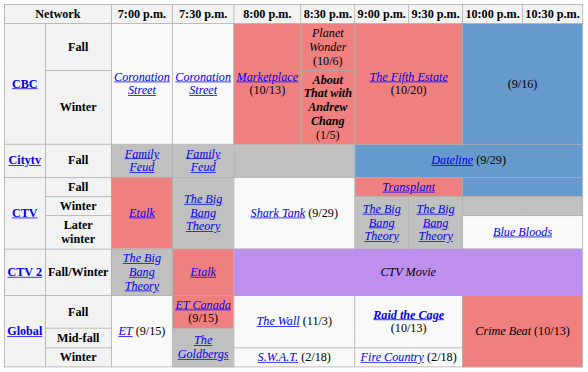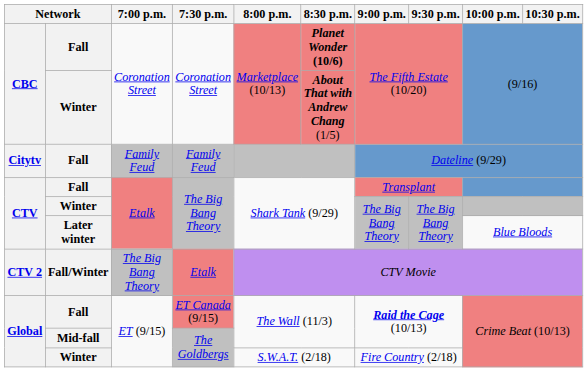(328, 47) normal -> (328, 47) bold
